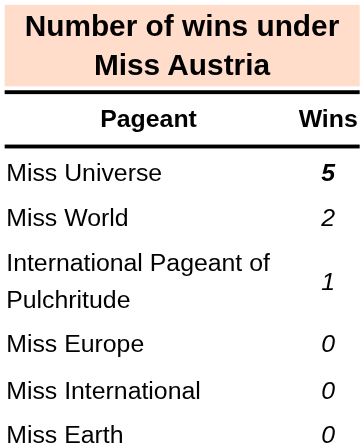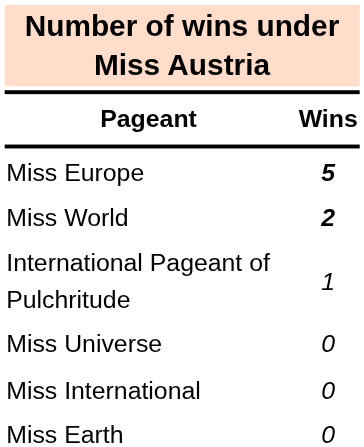(84, 172) Miss Universe -> (75, 172) Miss Europe
(328, 217) normal -> (328, 217) bold
(75, 344) Miss Europe -> (84, 344) Miss Universe
